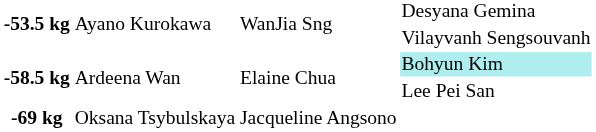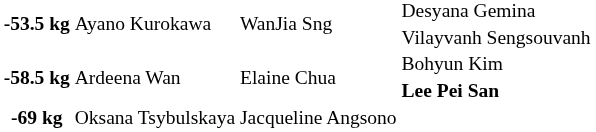(452, 64) paleturquoise background -> (452, 64) no background
(448, 91) normal -> (450, 91) bold
